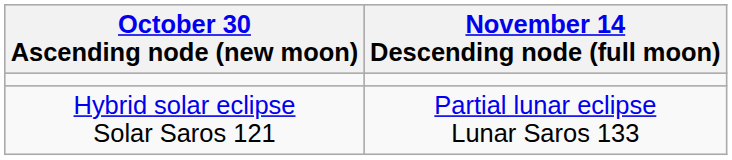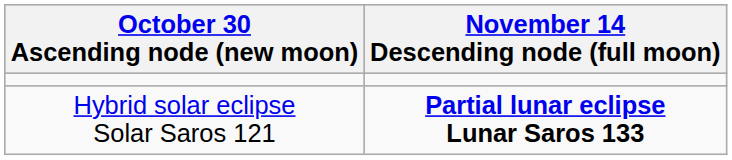(545, 119) normal -> (545, 119) bold
